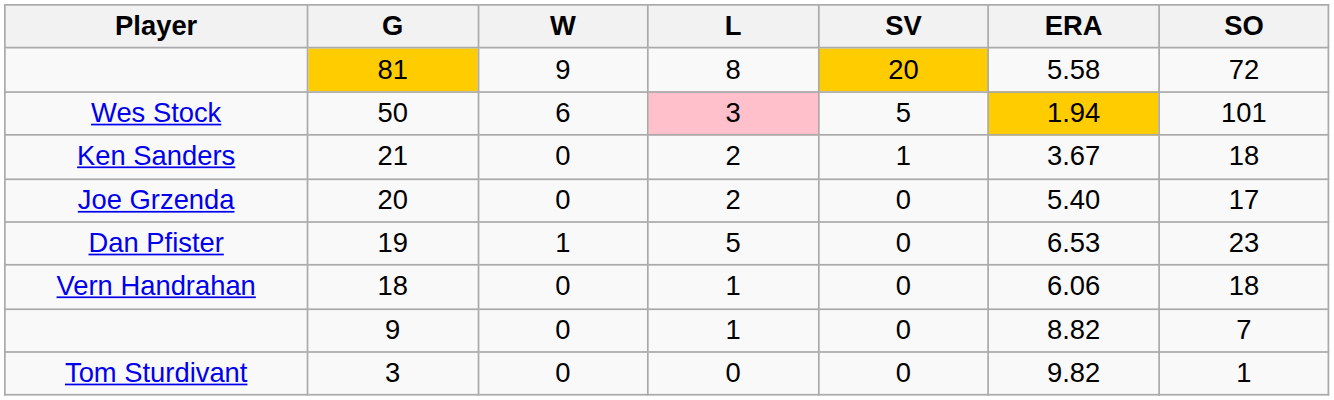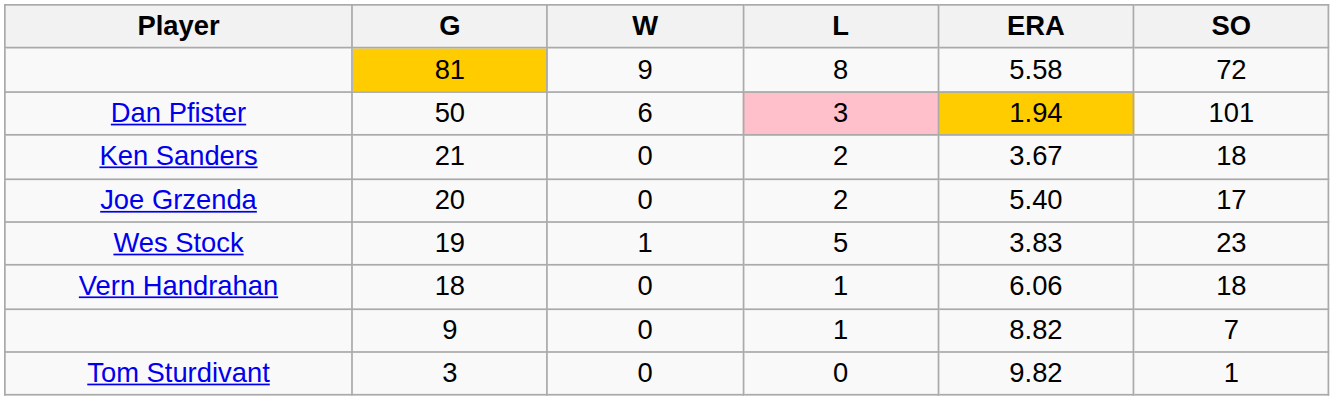- column: (903, 26)
(156, 112) Wes Stock -> (179, 112) Dan Pfister
(156, 243) Dan Pfister -> (179, 243) Wes Stock
(1074, 243) 6.53 -> (1036, 243) 3.83
